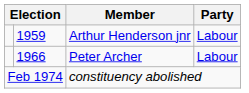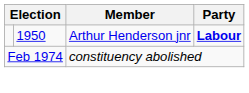(31, 35) 1959 -> (31, 35) 1950
(217, 35) normal -> (219, 35) bold
- row: (105, 56)
